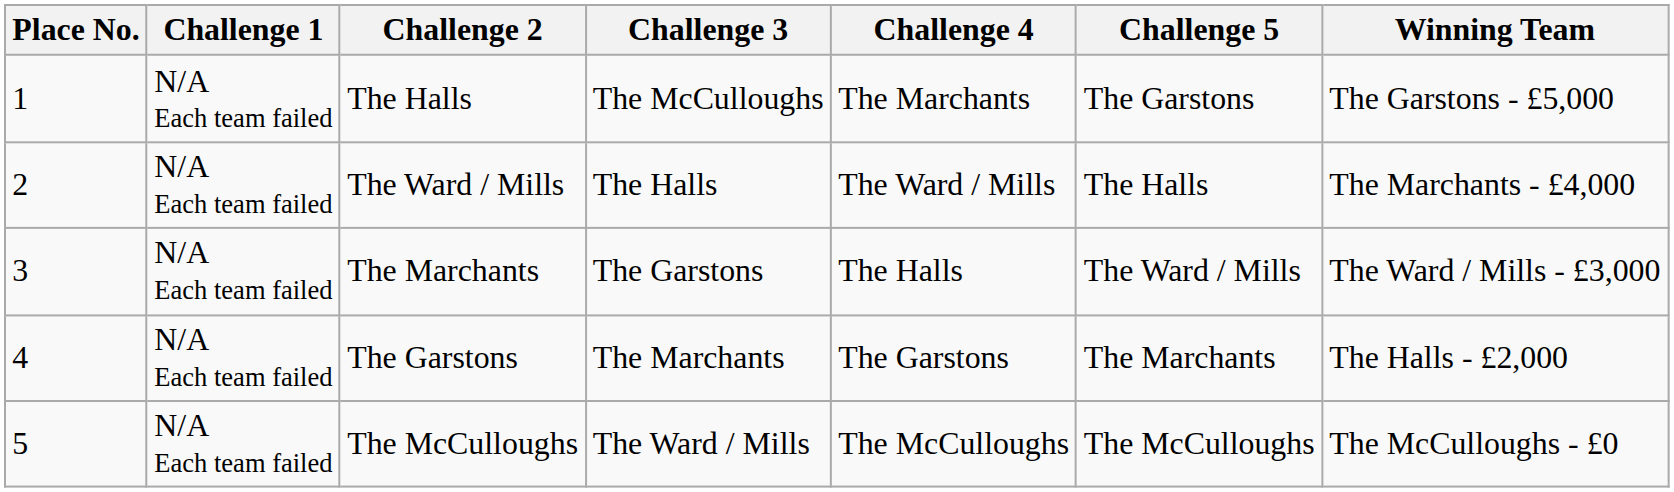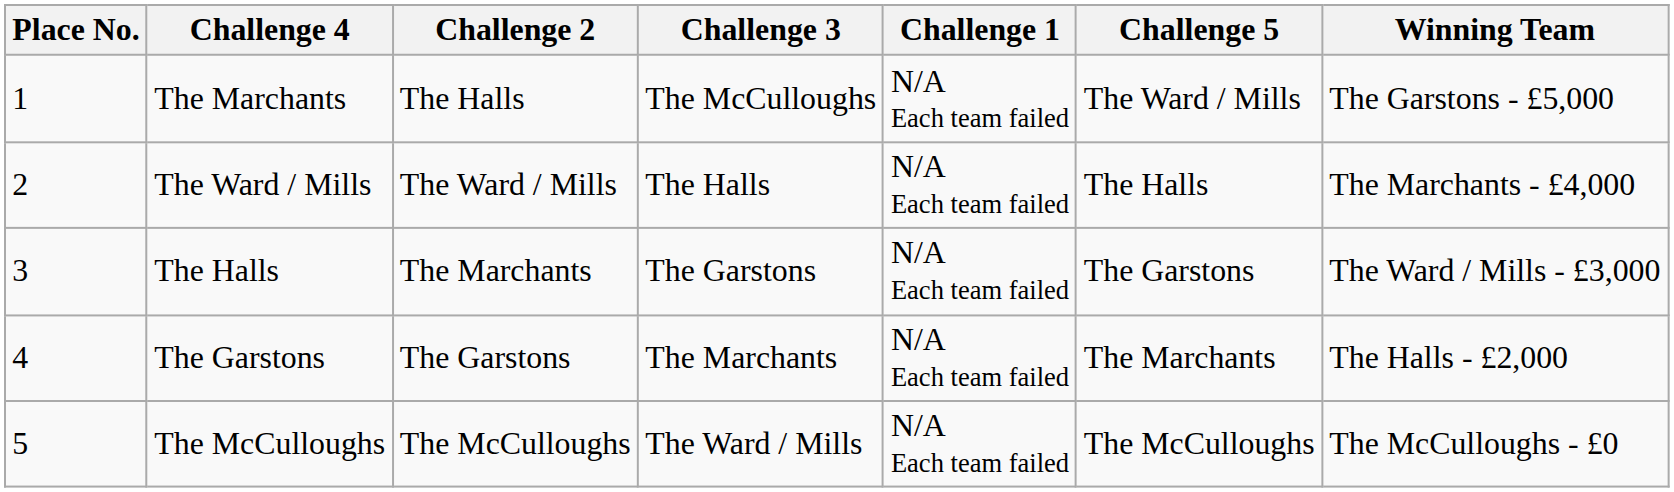columns swapped: (243, 29) <-> (954, 29)
(1169, 98) The Garstons -> (1192, 98) The Ward / Mills
(1192, 270) The Ward / Mills -> (1169, 270) The Garstons
